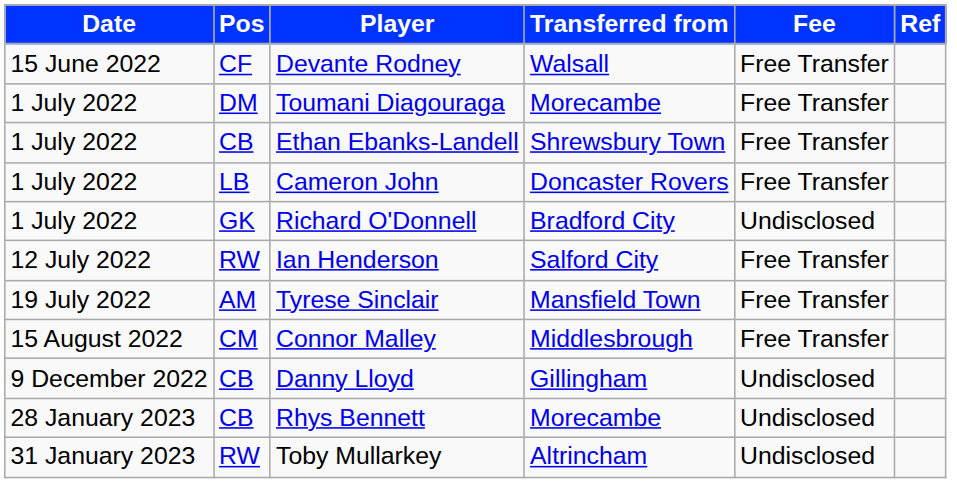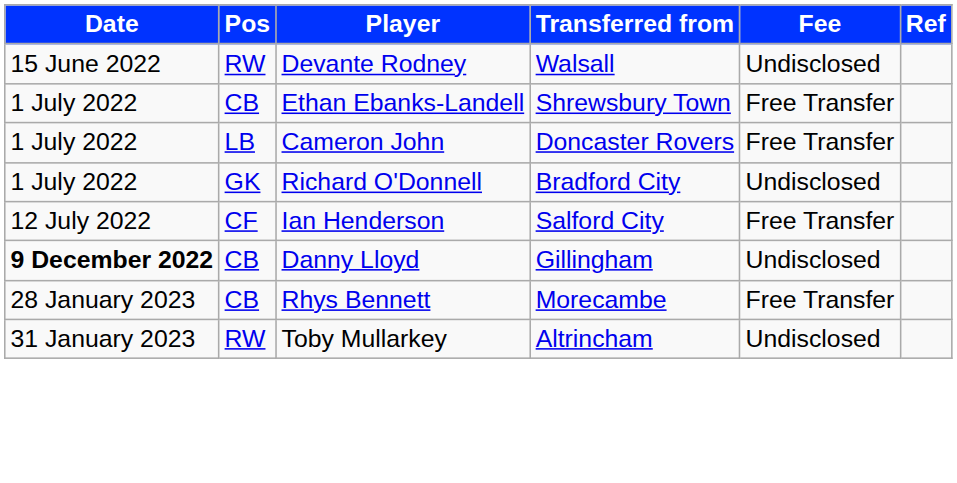(236, 63) CF -> (245, 63) RW
(814, 63) Free Transfer -> (813, 63) Undisclosed
- row: (390, 102)
(240, 260) RW -> (241, 220) CF
- row: (357, 299)
- row: (356, 338)
(109, 378) normal -> (112, 260) bold
(808, 417) Undisclosed -> (820, 299) Free Transfer
